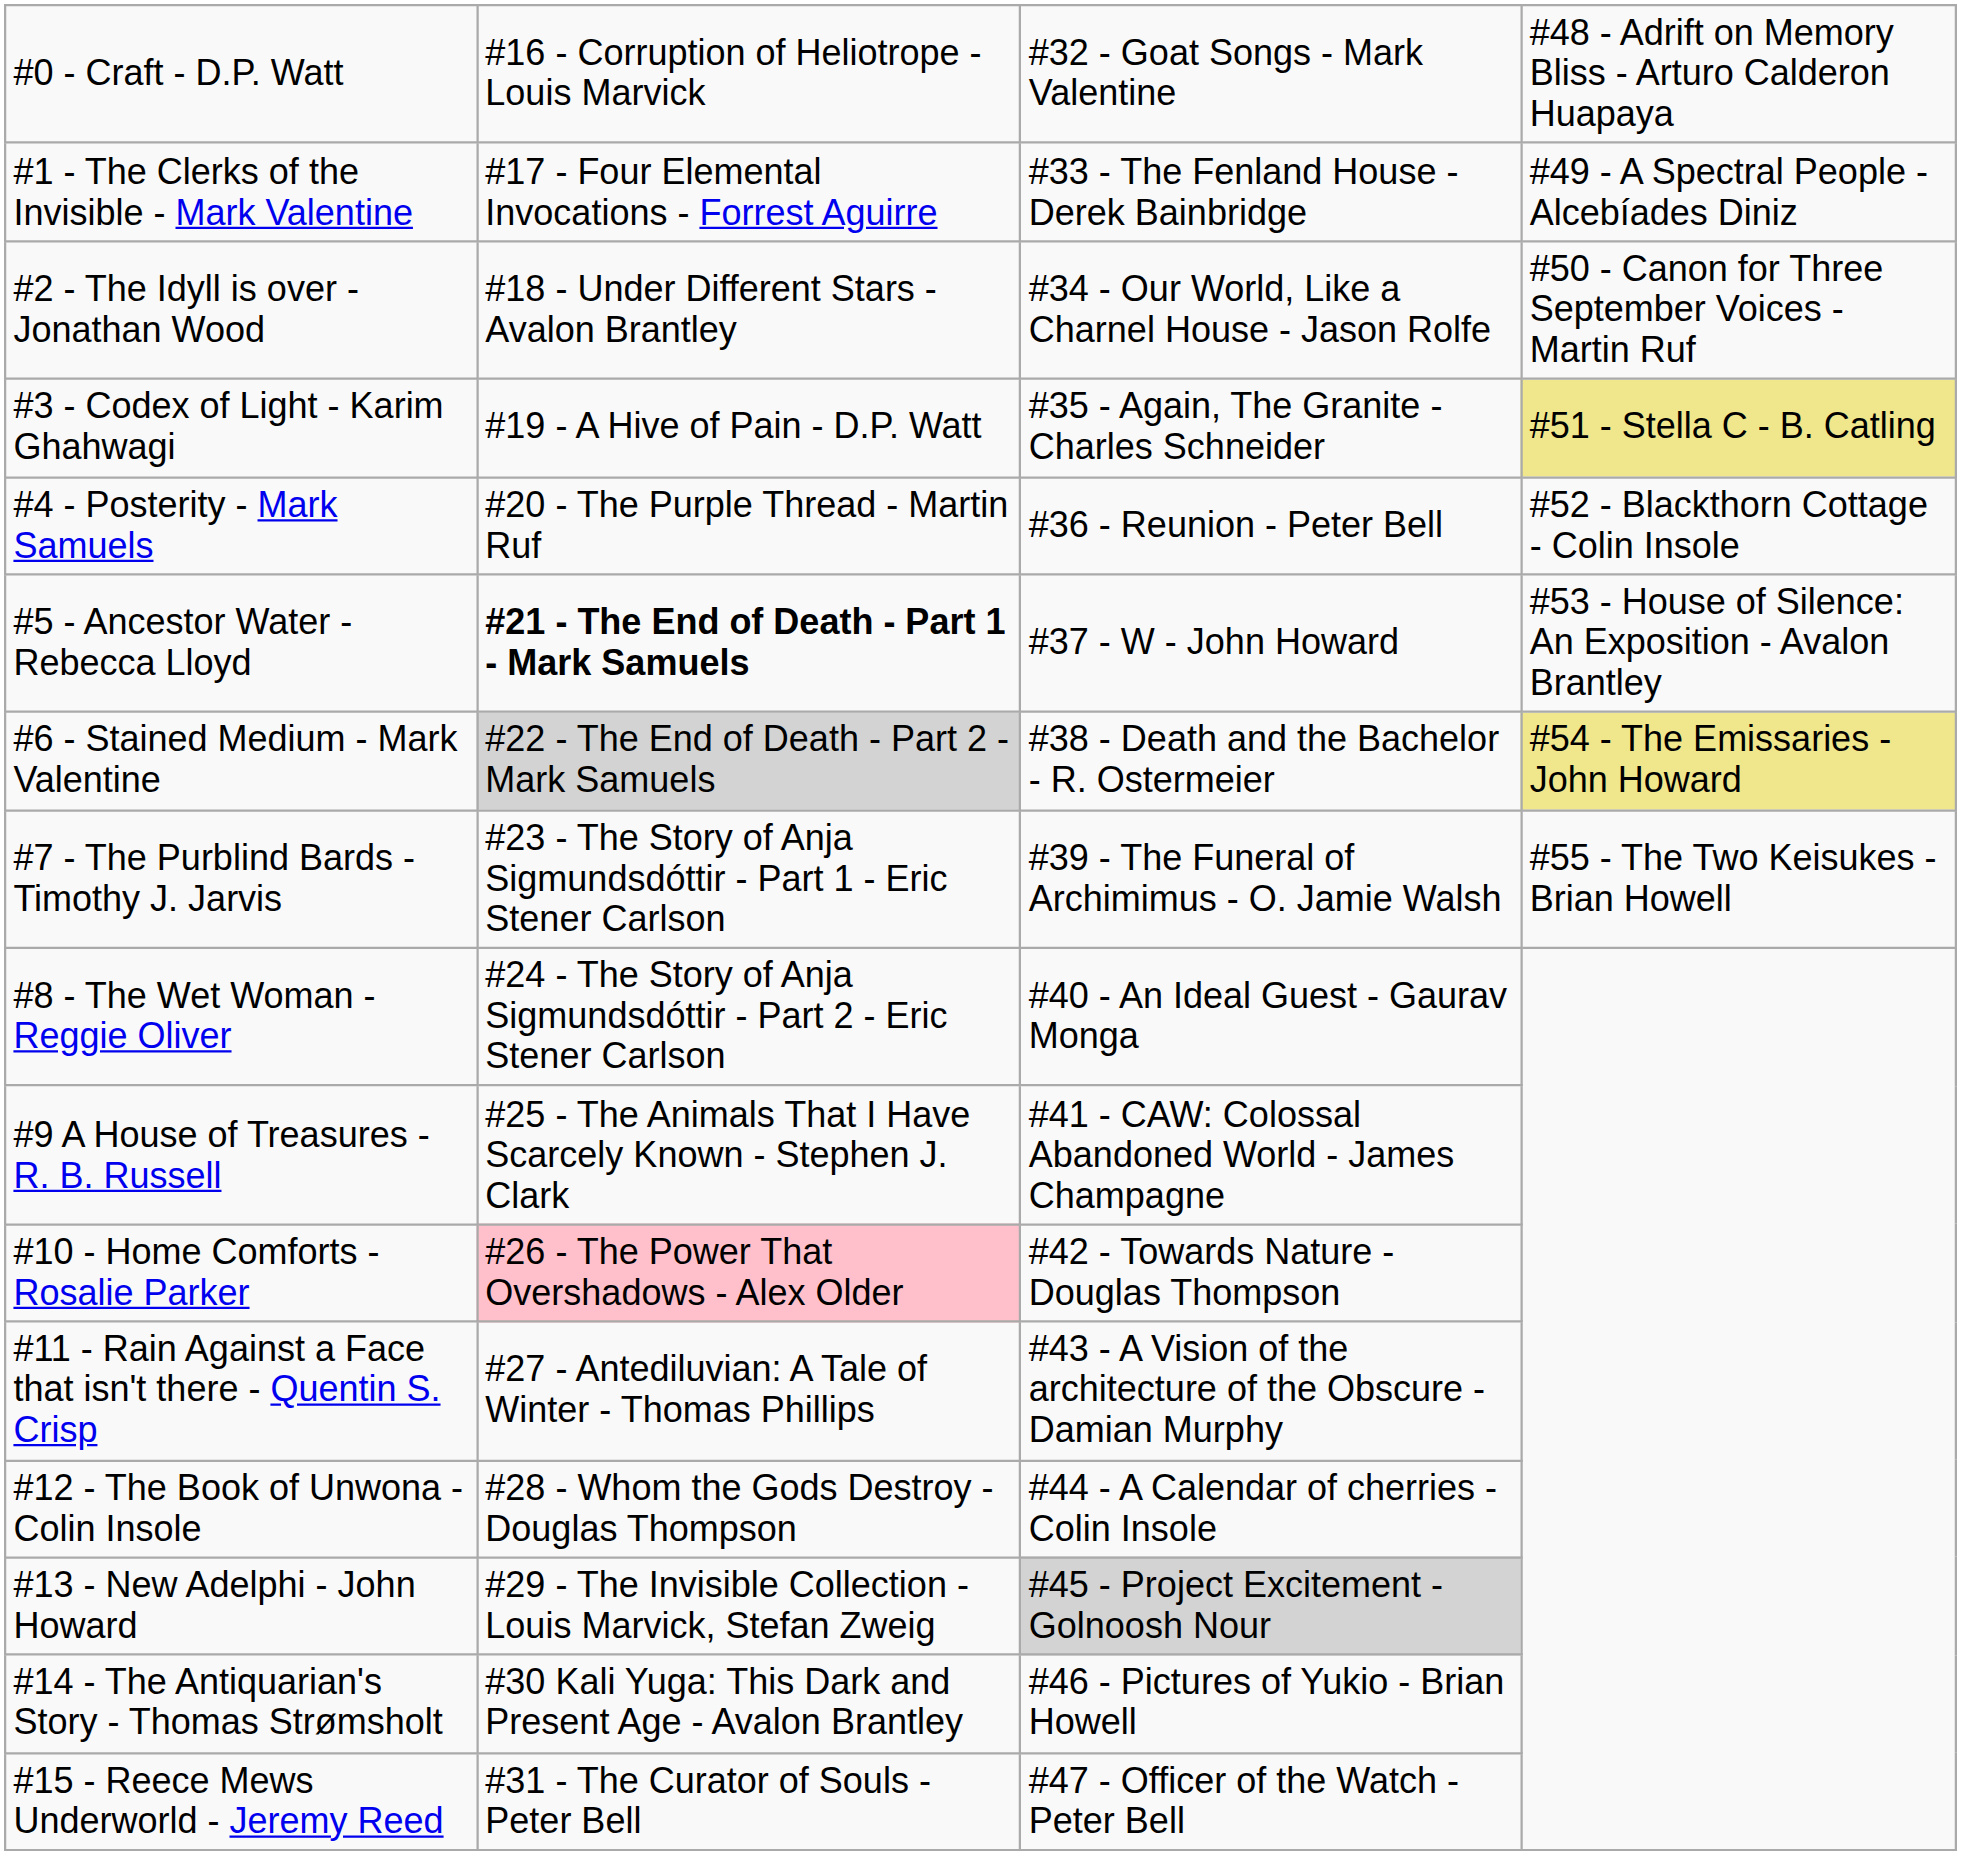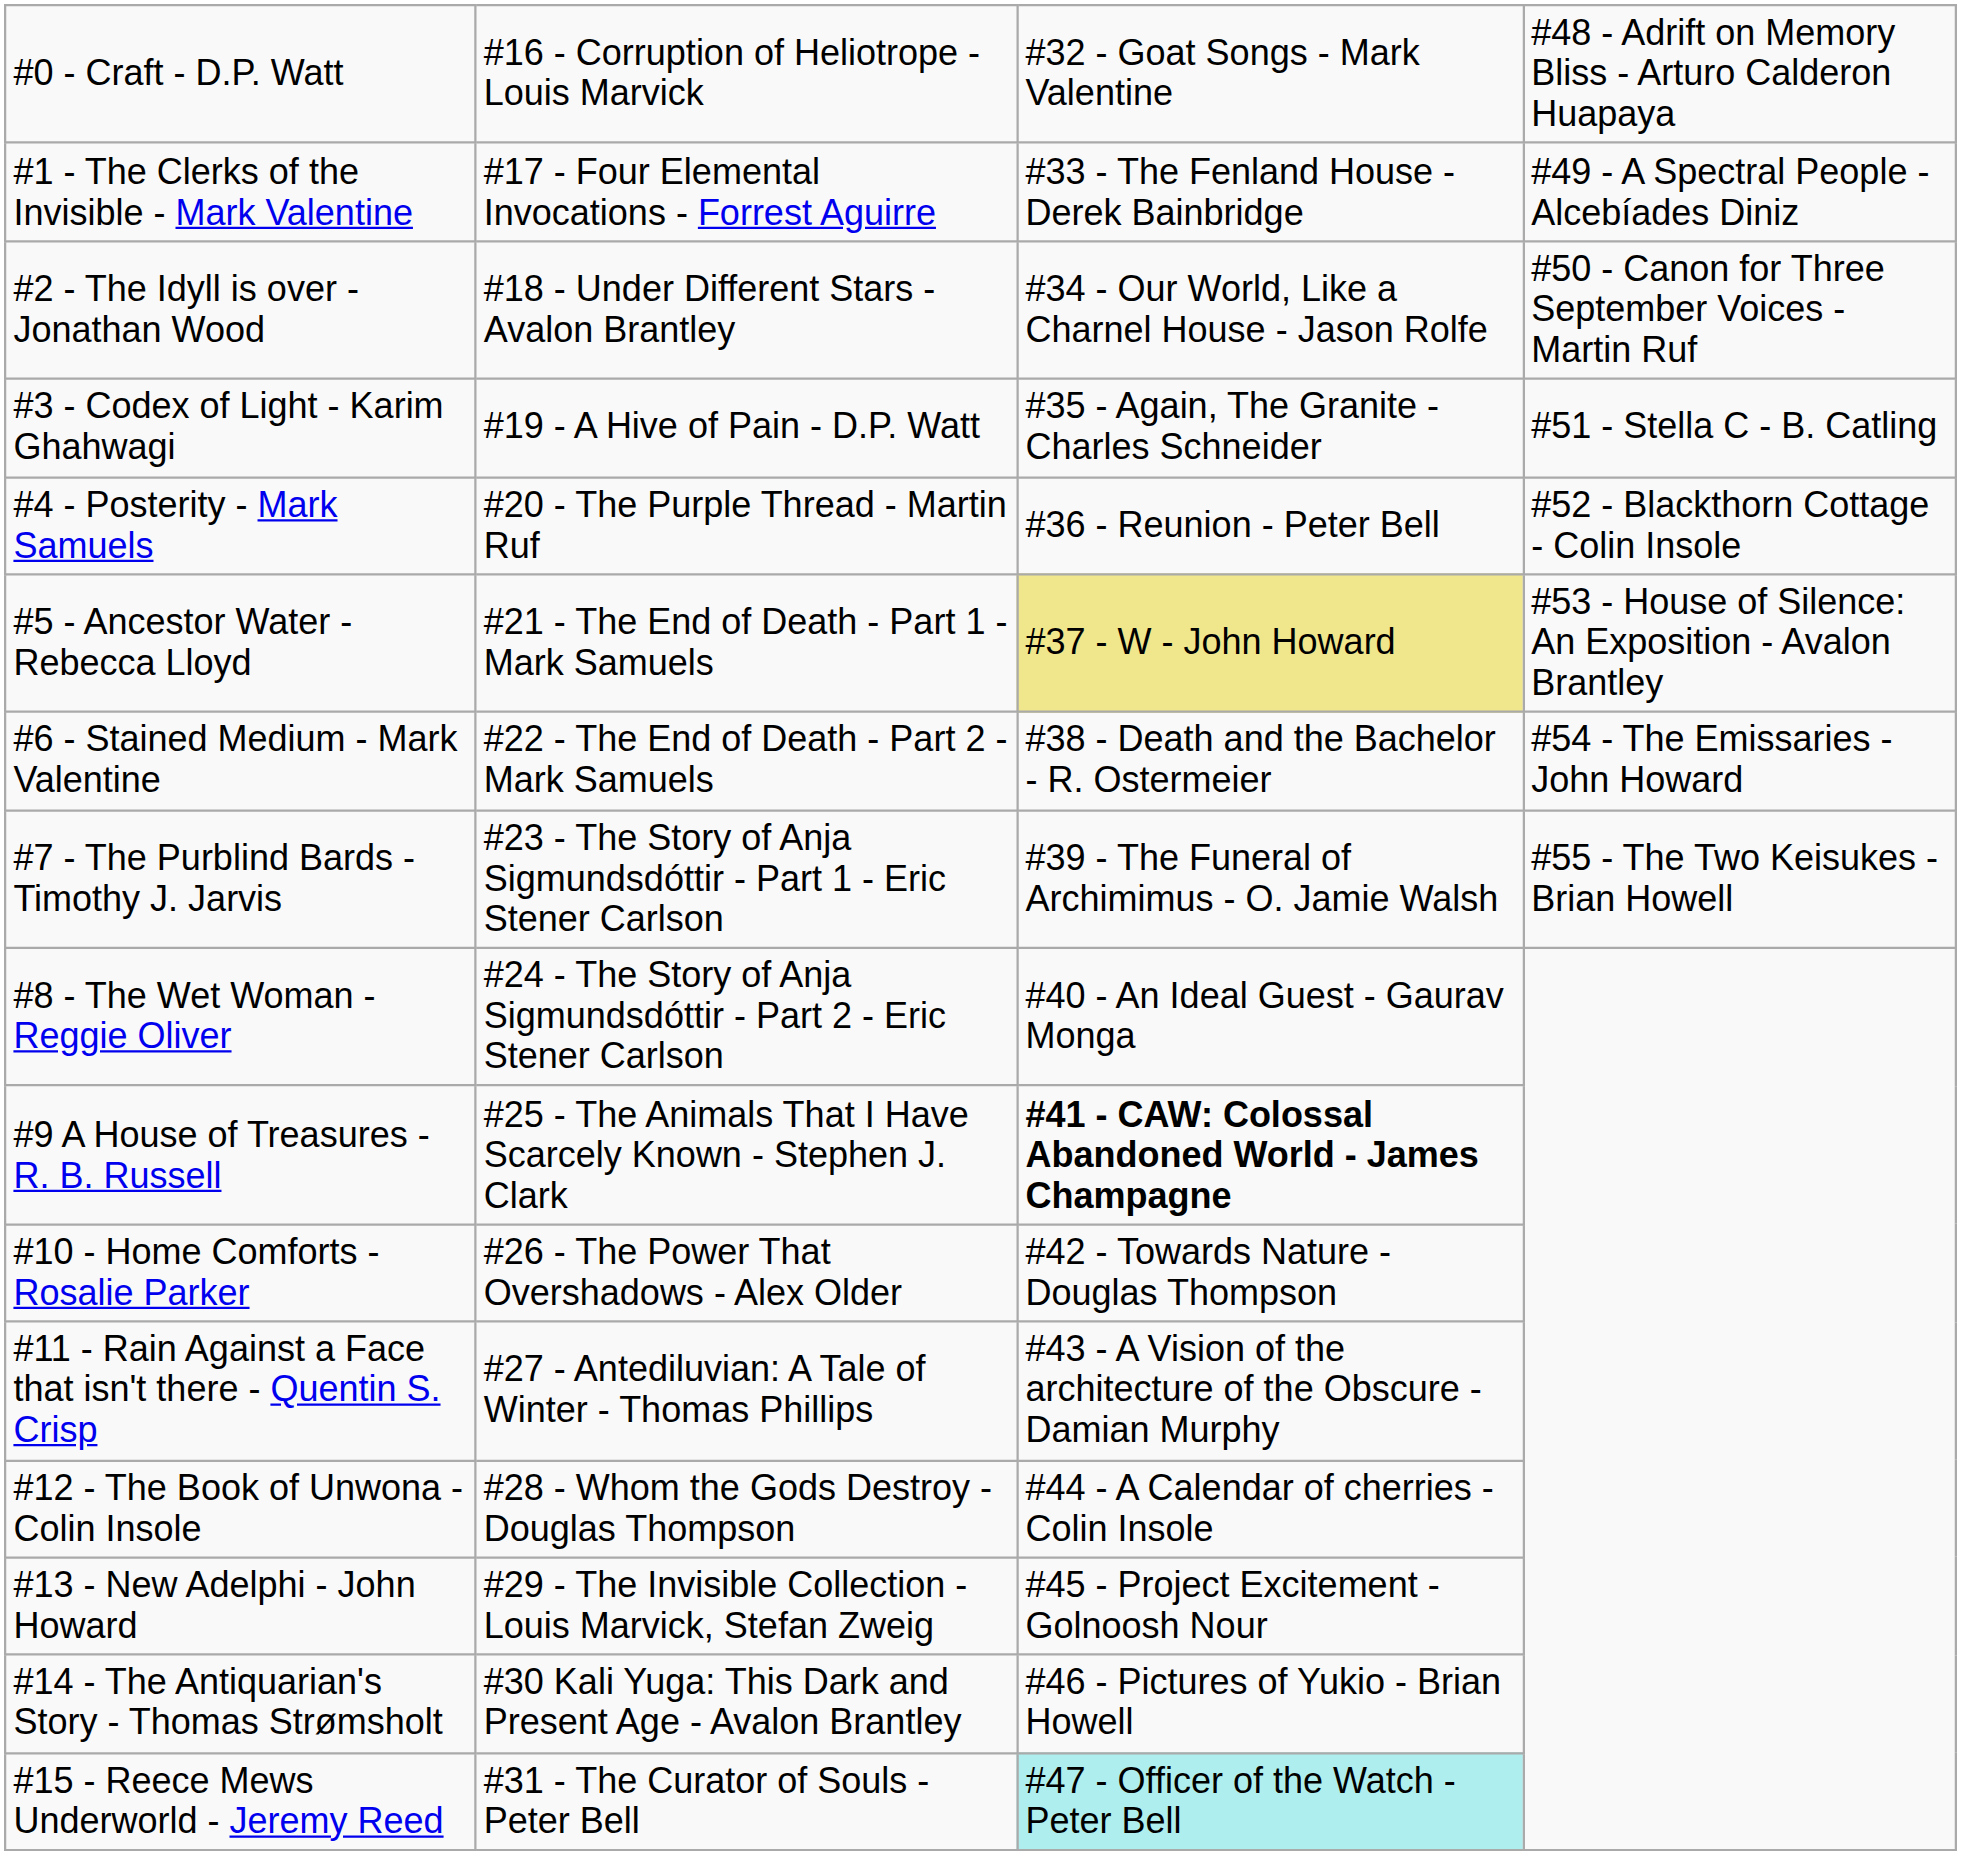(1733, 427) khaki background -> (1734, 427) no background
(745, 642) bold -> (746, 642) normal
(1214, 642) no background -> (1211, 642) khaki background
(747, 760) lightgrey background -> (746, 760) no background
(1710, 760) khaki background -> (1712, 760) no background
(1242, 1154) normal -> (1252, 1154) bold
(694, 1272) pink background -> (693, 1272) no background
(1236, 1605) lightgrey background -> (1233, 1605) no background
(1244, 1800) no background -> (1241, 1800) paleturquoise background
